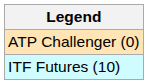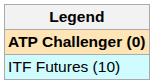(74, 41) normal -> (77, 41) bold
